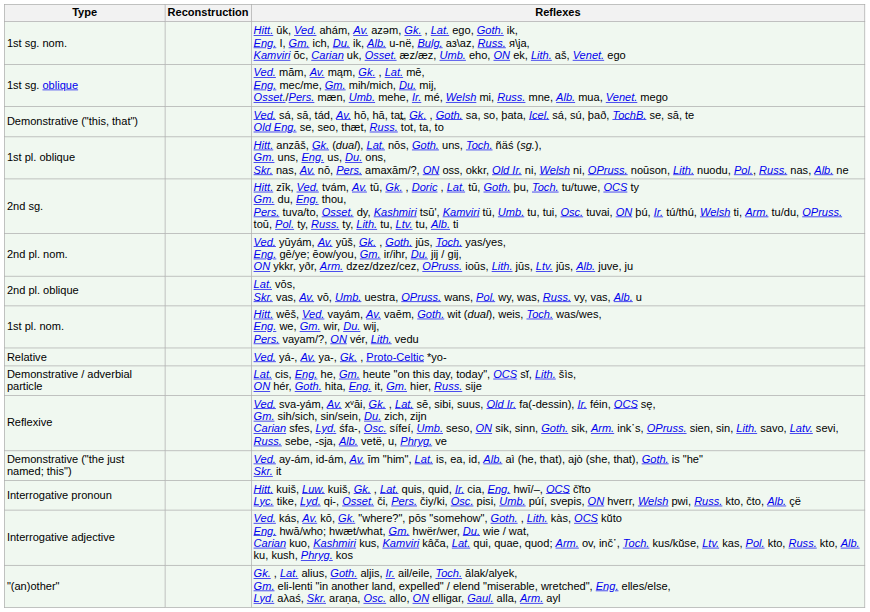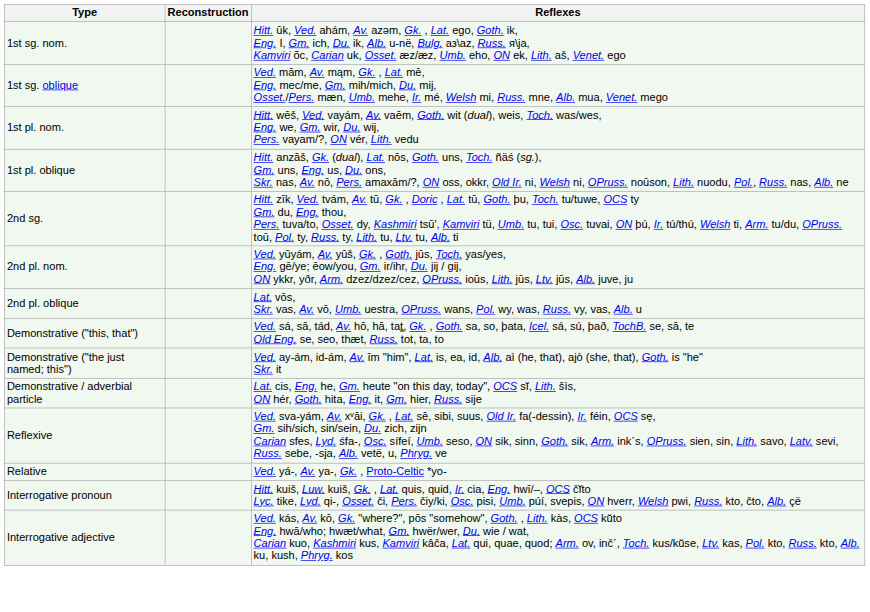rows swapped: (35, 327) <-> (72, 121)
rows swapped: (66, 465) <-> (27, 357)
- row: (33, 586)
